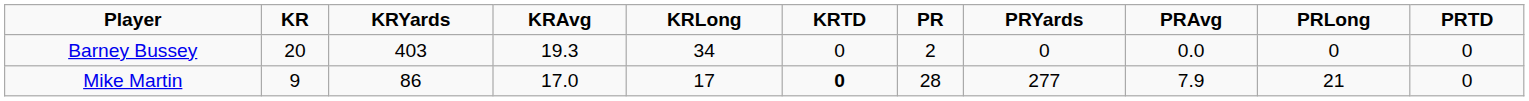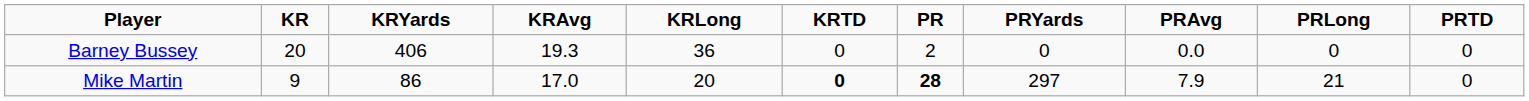(411, 50) 403 -> (411, 50) 406
(704, 50) 34 -> (704, 50) 36
(704, 80) 17 -> (704, 80) 20
(930, 80) normal -> (930, 80) bold
(1044, 80) 277 -> (1044, 80) 297
